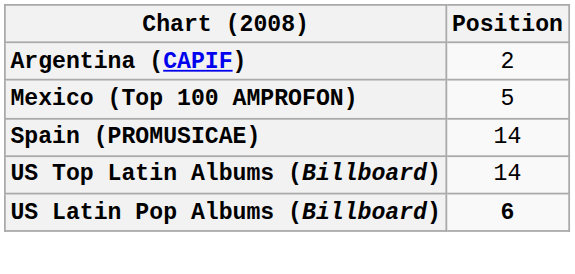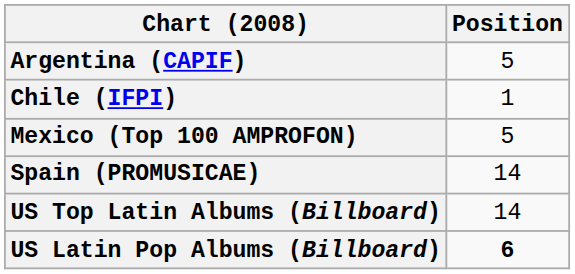(507, 61) 2 -> (507, 61) 5
+ row: (94, 99)
